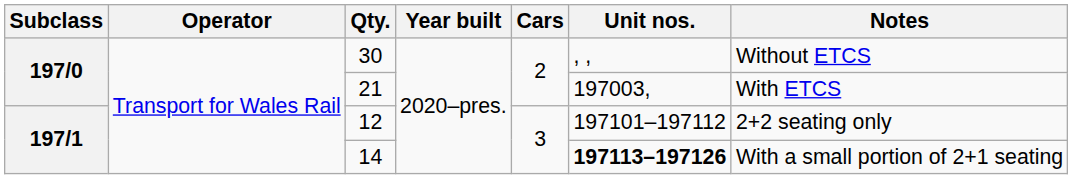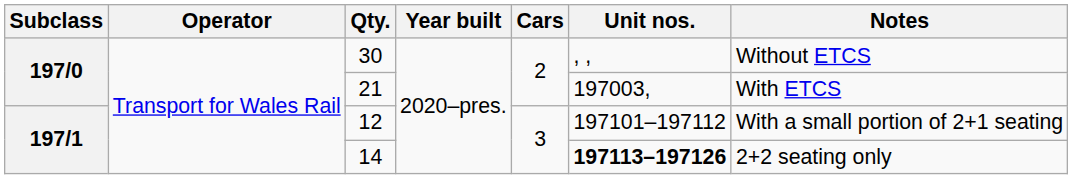(814, 122) 2+2 seating only -> (900, 122) With a small portion of 2+1 seating
(900, 156) With a small portion of 2+1 seating -> (814, 156) 2+2 seating only
